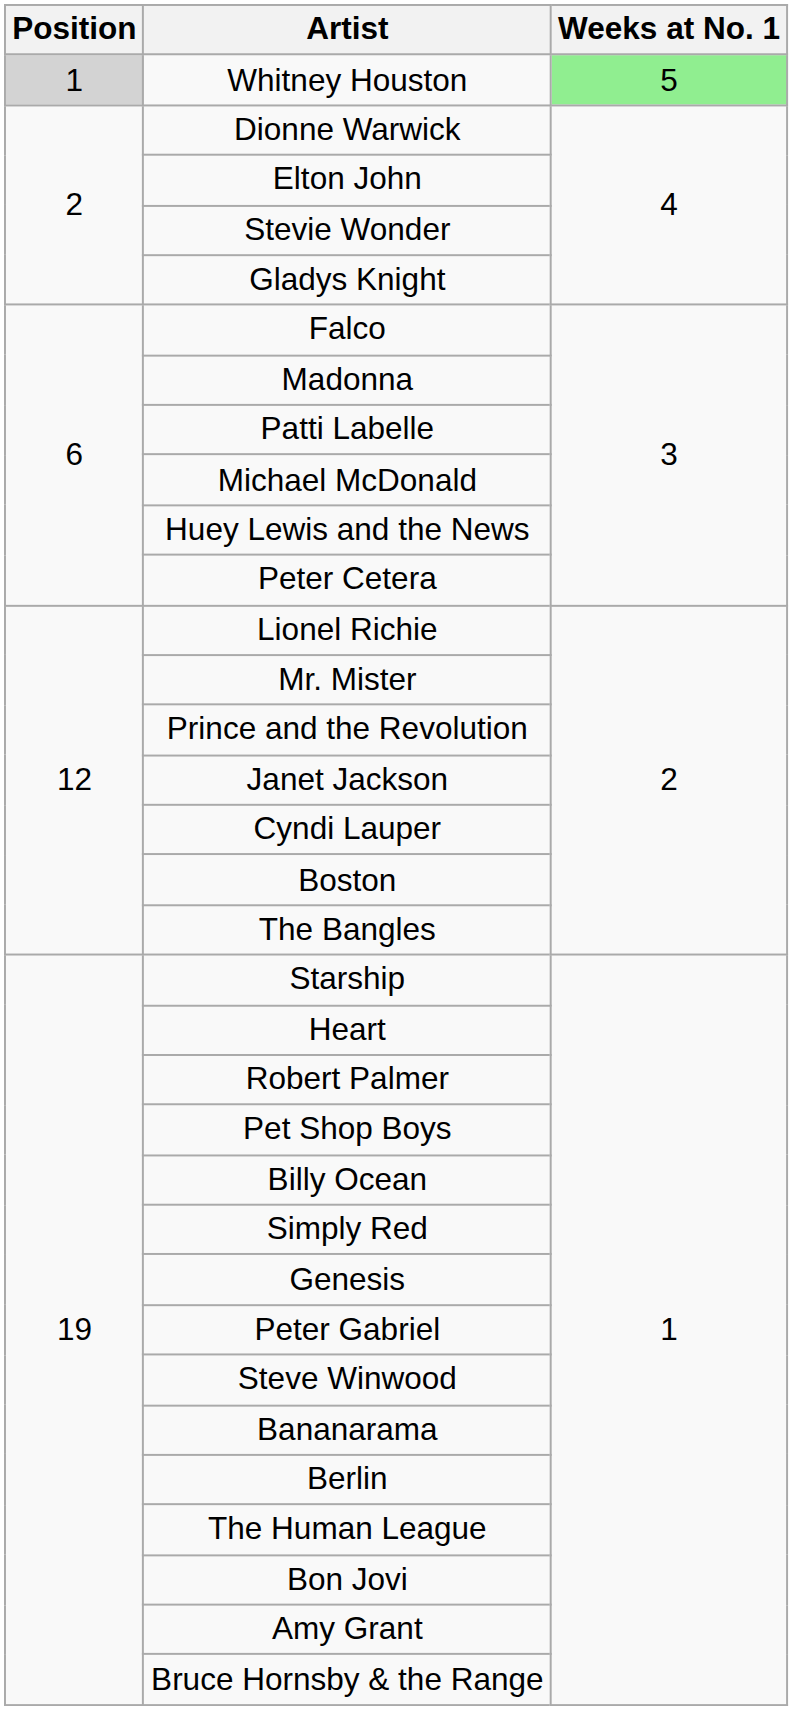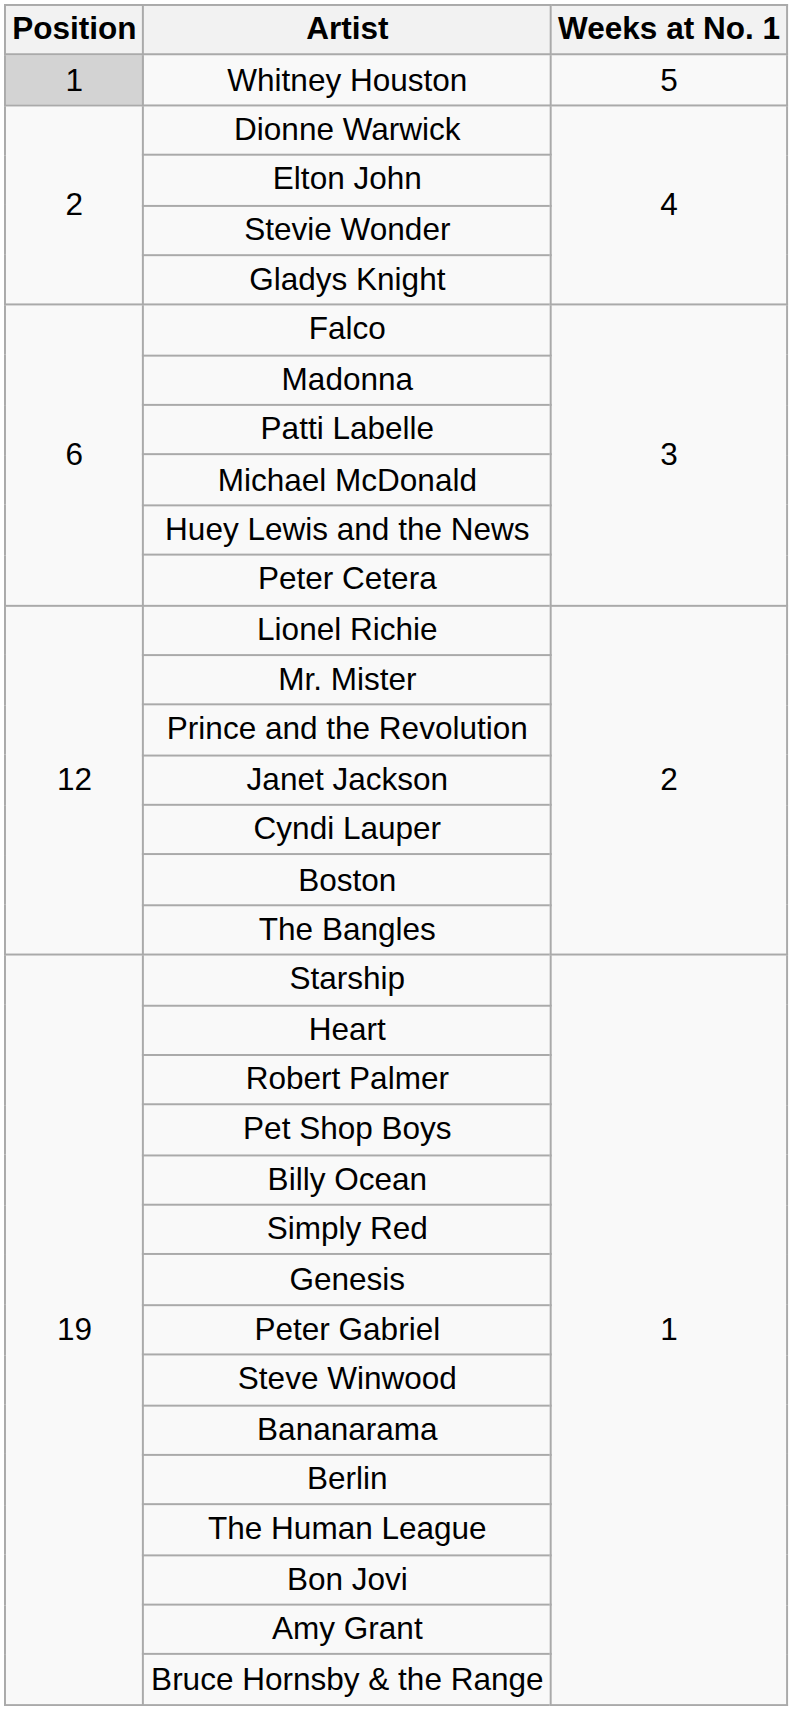(669, 79) lightgreen background -> (669, 79) no background
